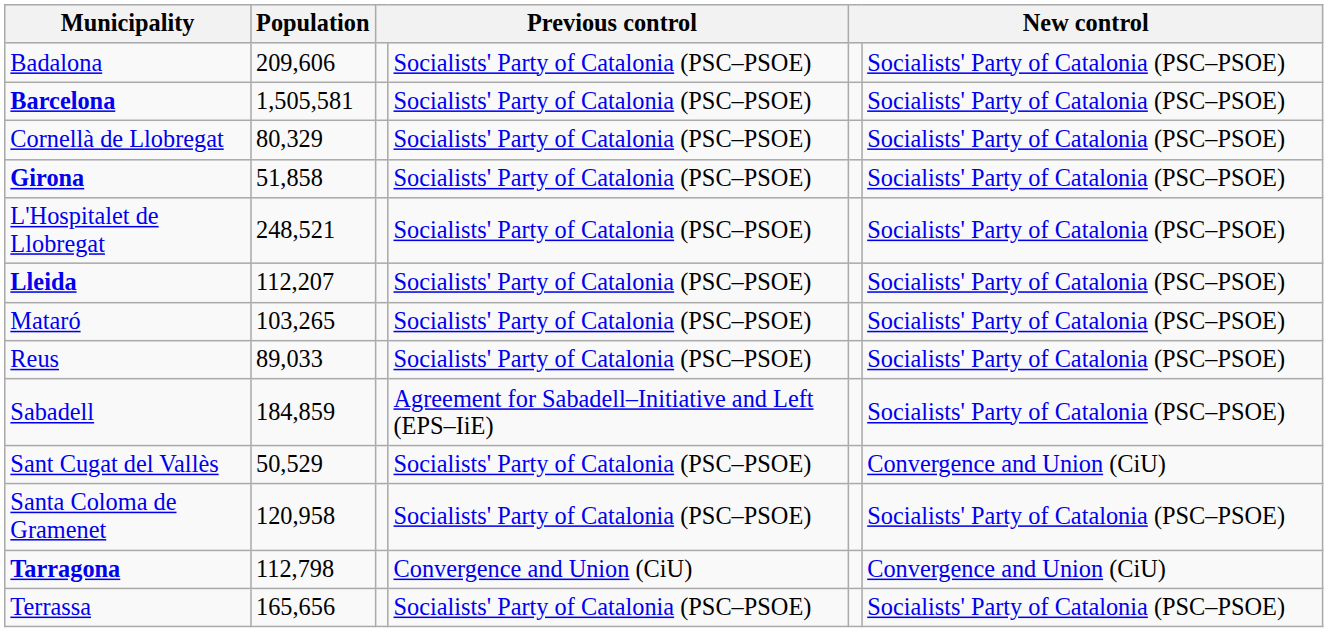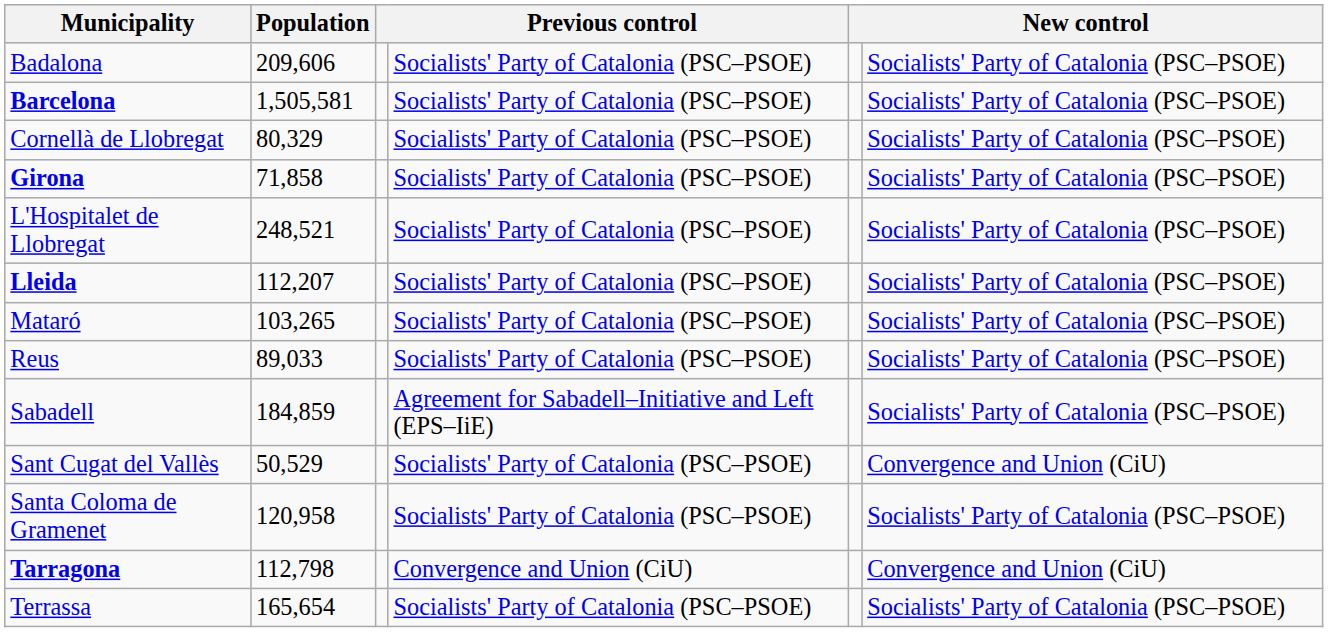(289, 178) 51,858 -> (289, 178) 71,858
(296, 607) 165,656 -> (296, 607) 165,654
